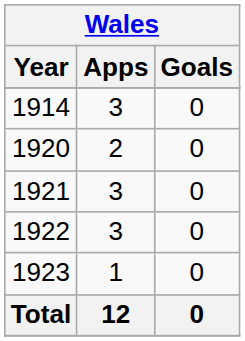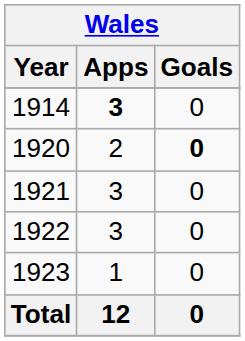(116, 107) normal -> (116, 107) bold
(197, 149) normal -> (197, 149) bold
